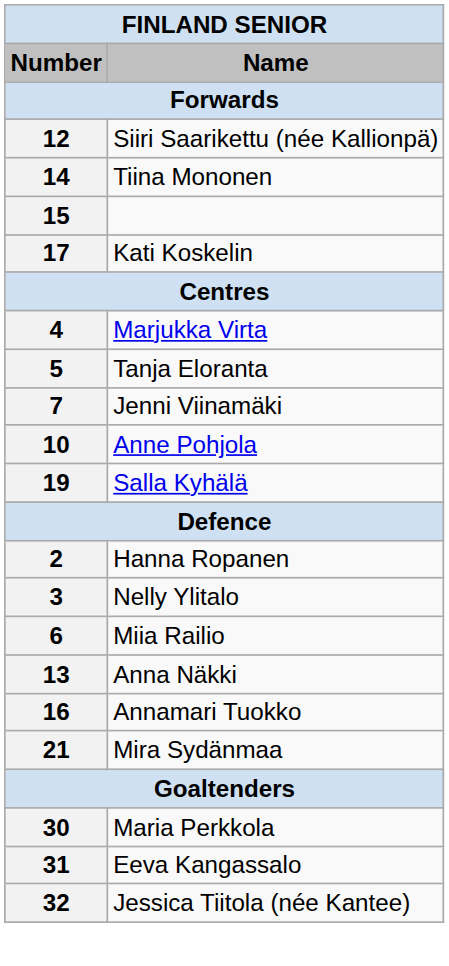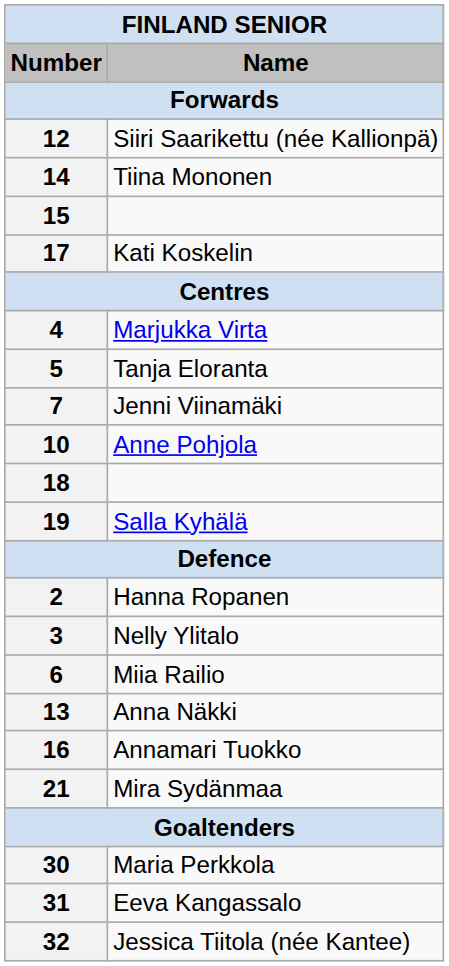+ row: (56, 483)
